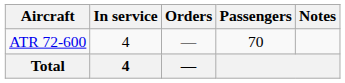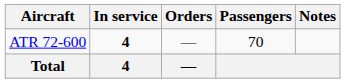(126, 41) normal -> (126, 41) bold
